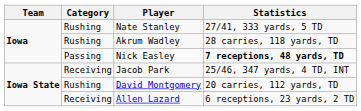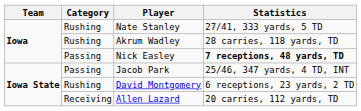(88, 70) Receiving -> (83, 70) Passing
(272, 84) 20 carries, 112 yards, TD -> (280, 84) 6 receptions, 23 yards, 2 TD
(280, 99) 6 receptions, 23 yards, 2 TD -> (272, 99) 20 carries, 112 yards, TD
